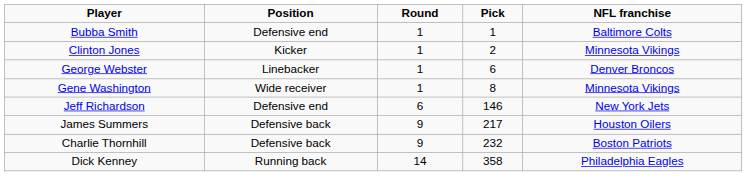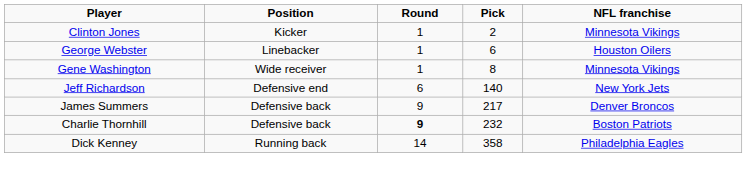- row: (104, 32)
(632, 69) Denver Broncos -> (632, 50) Houston Oilers
(493, 106) 146 -> (493, 87) 140
(632, 124) Houston Oilers -> (632, 106) Denver Broncos
(420, 143) normal -> (420, 124) bold
